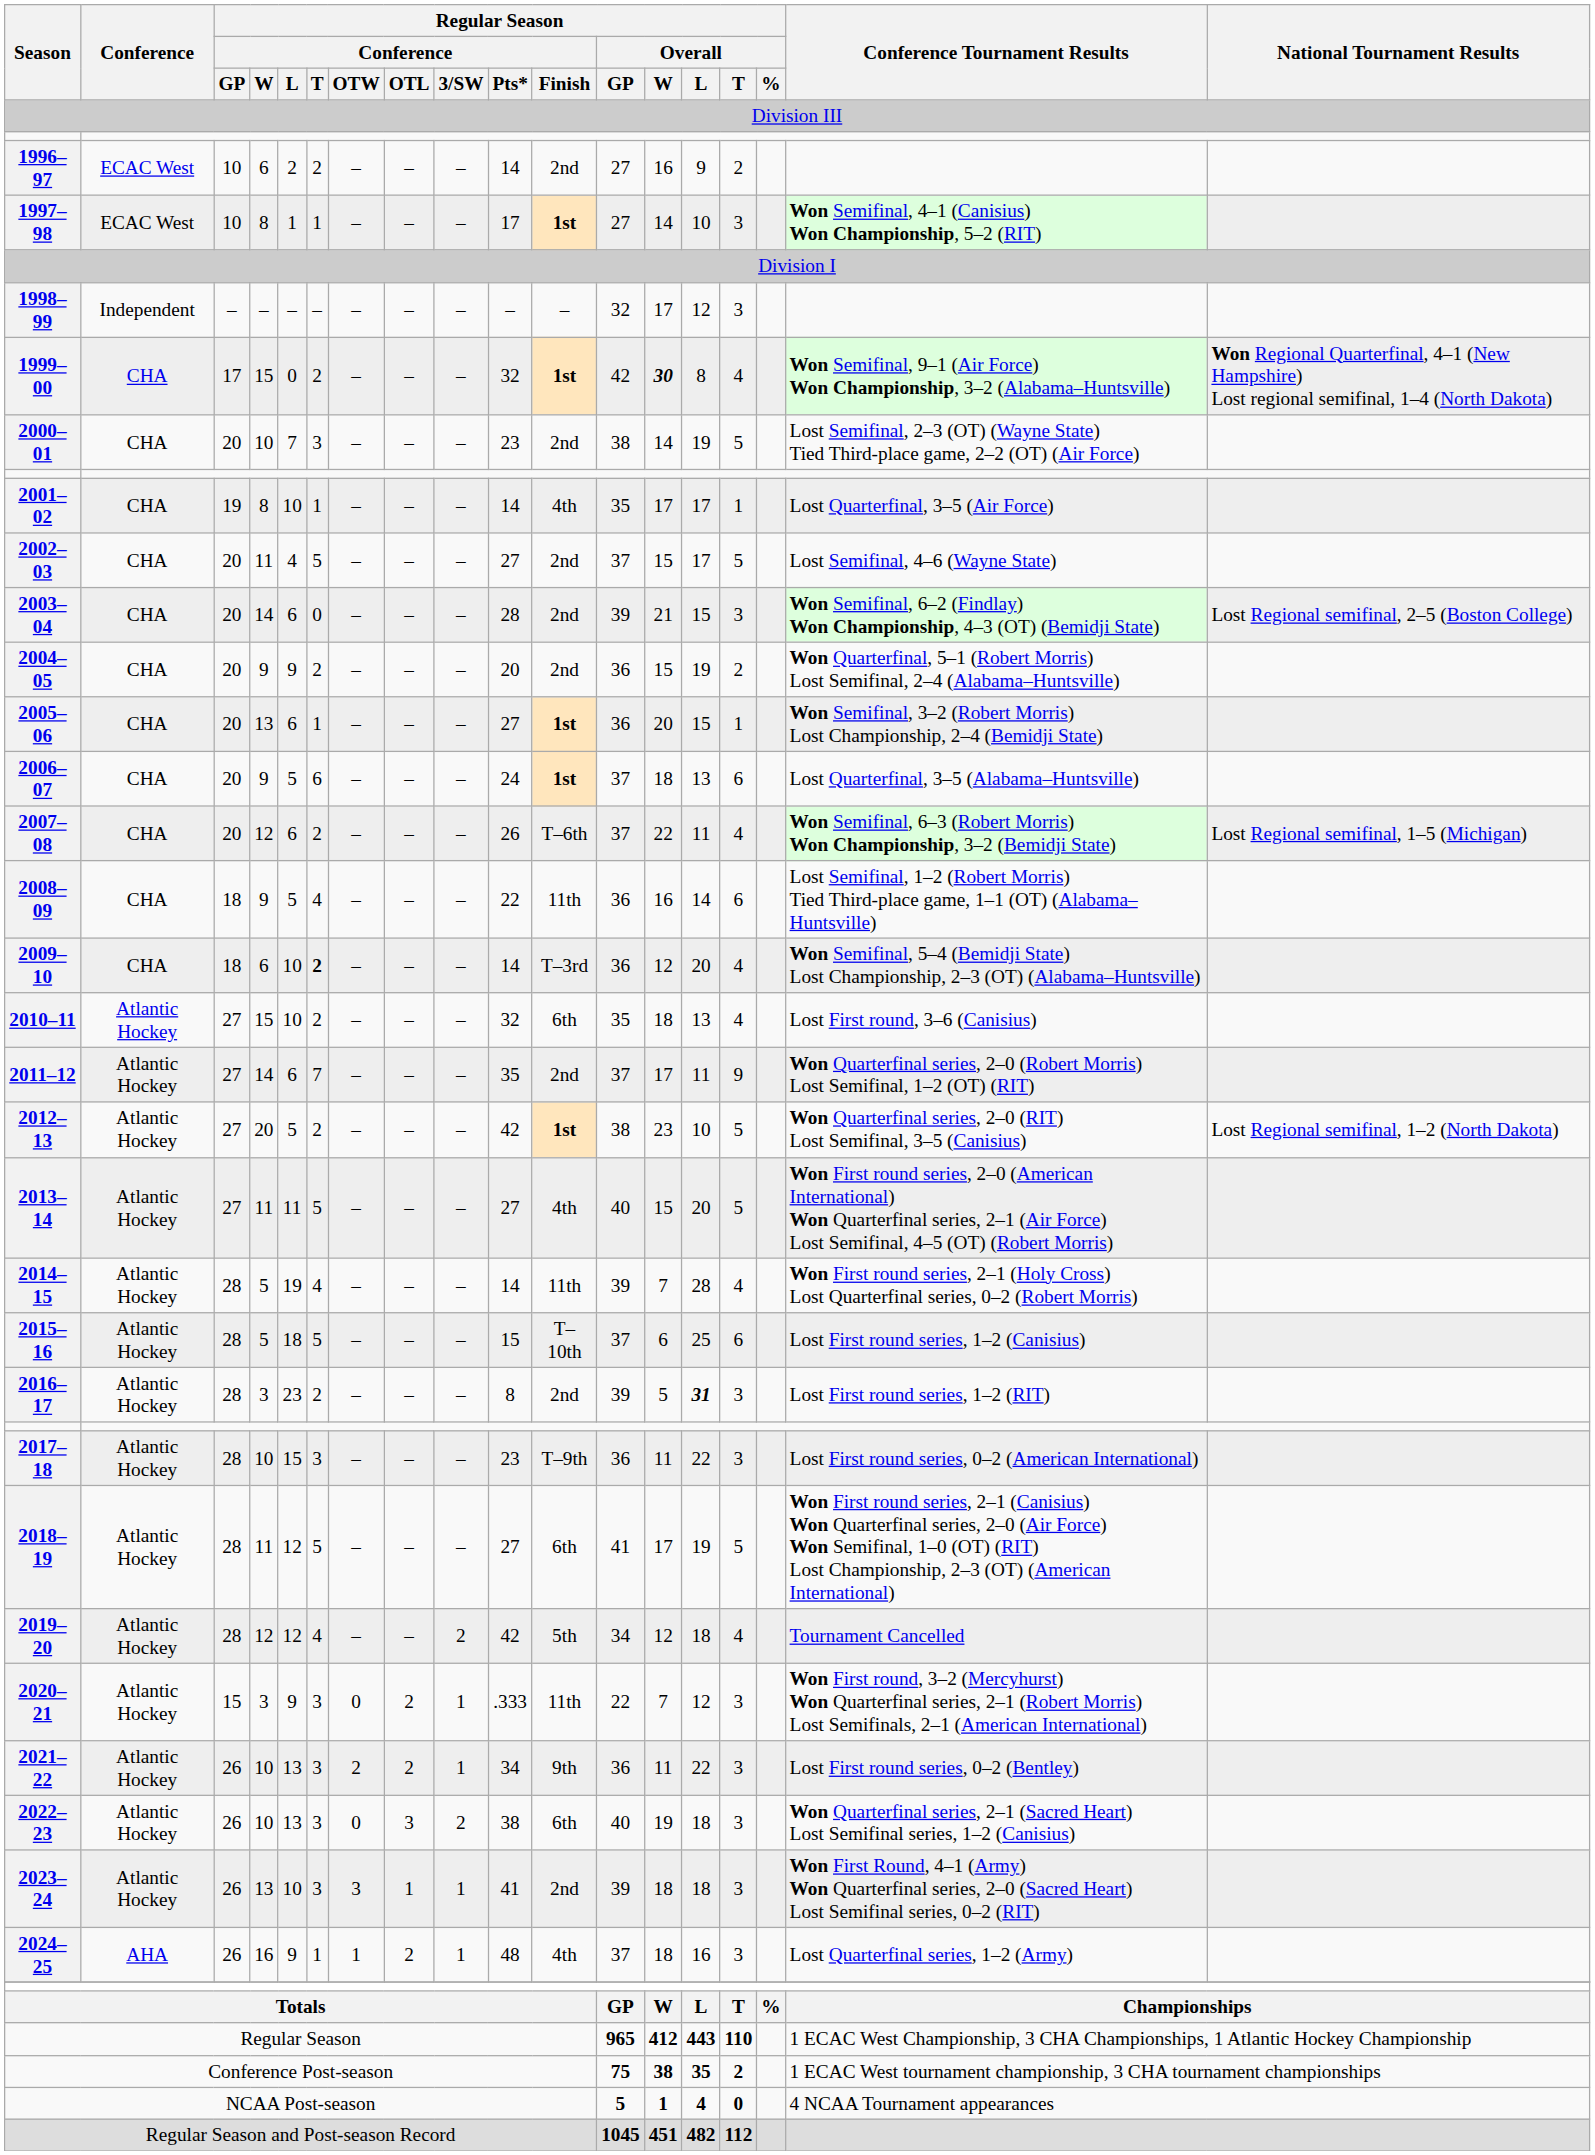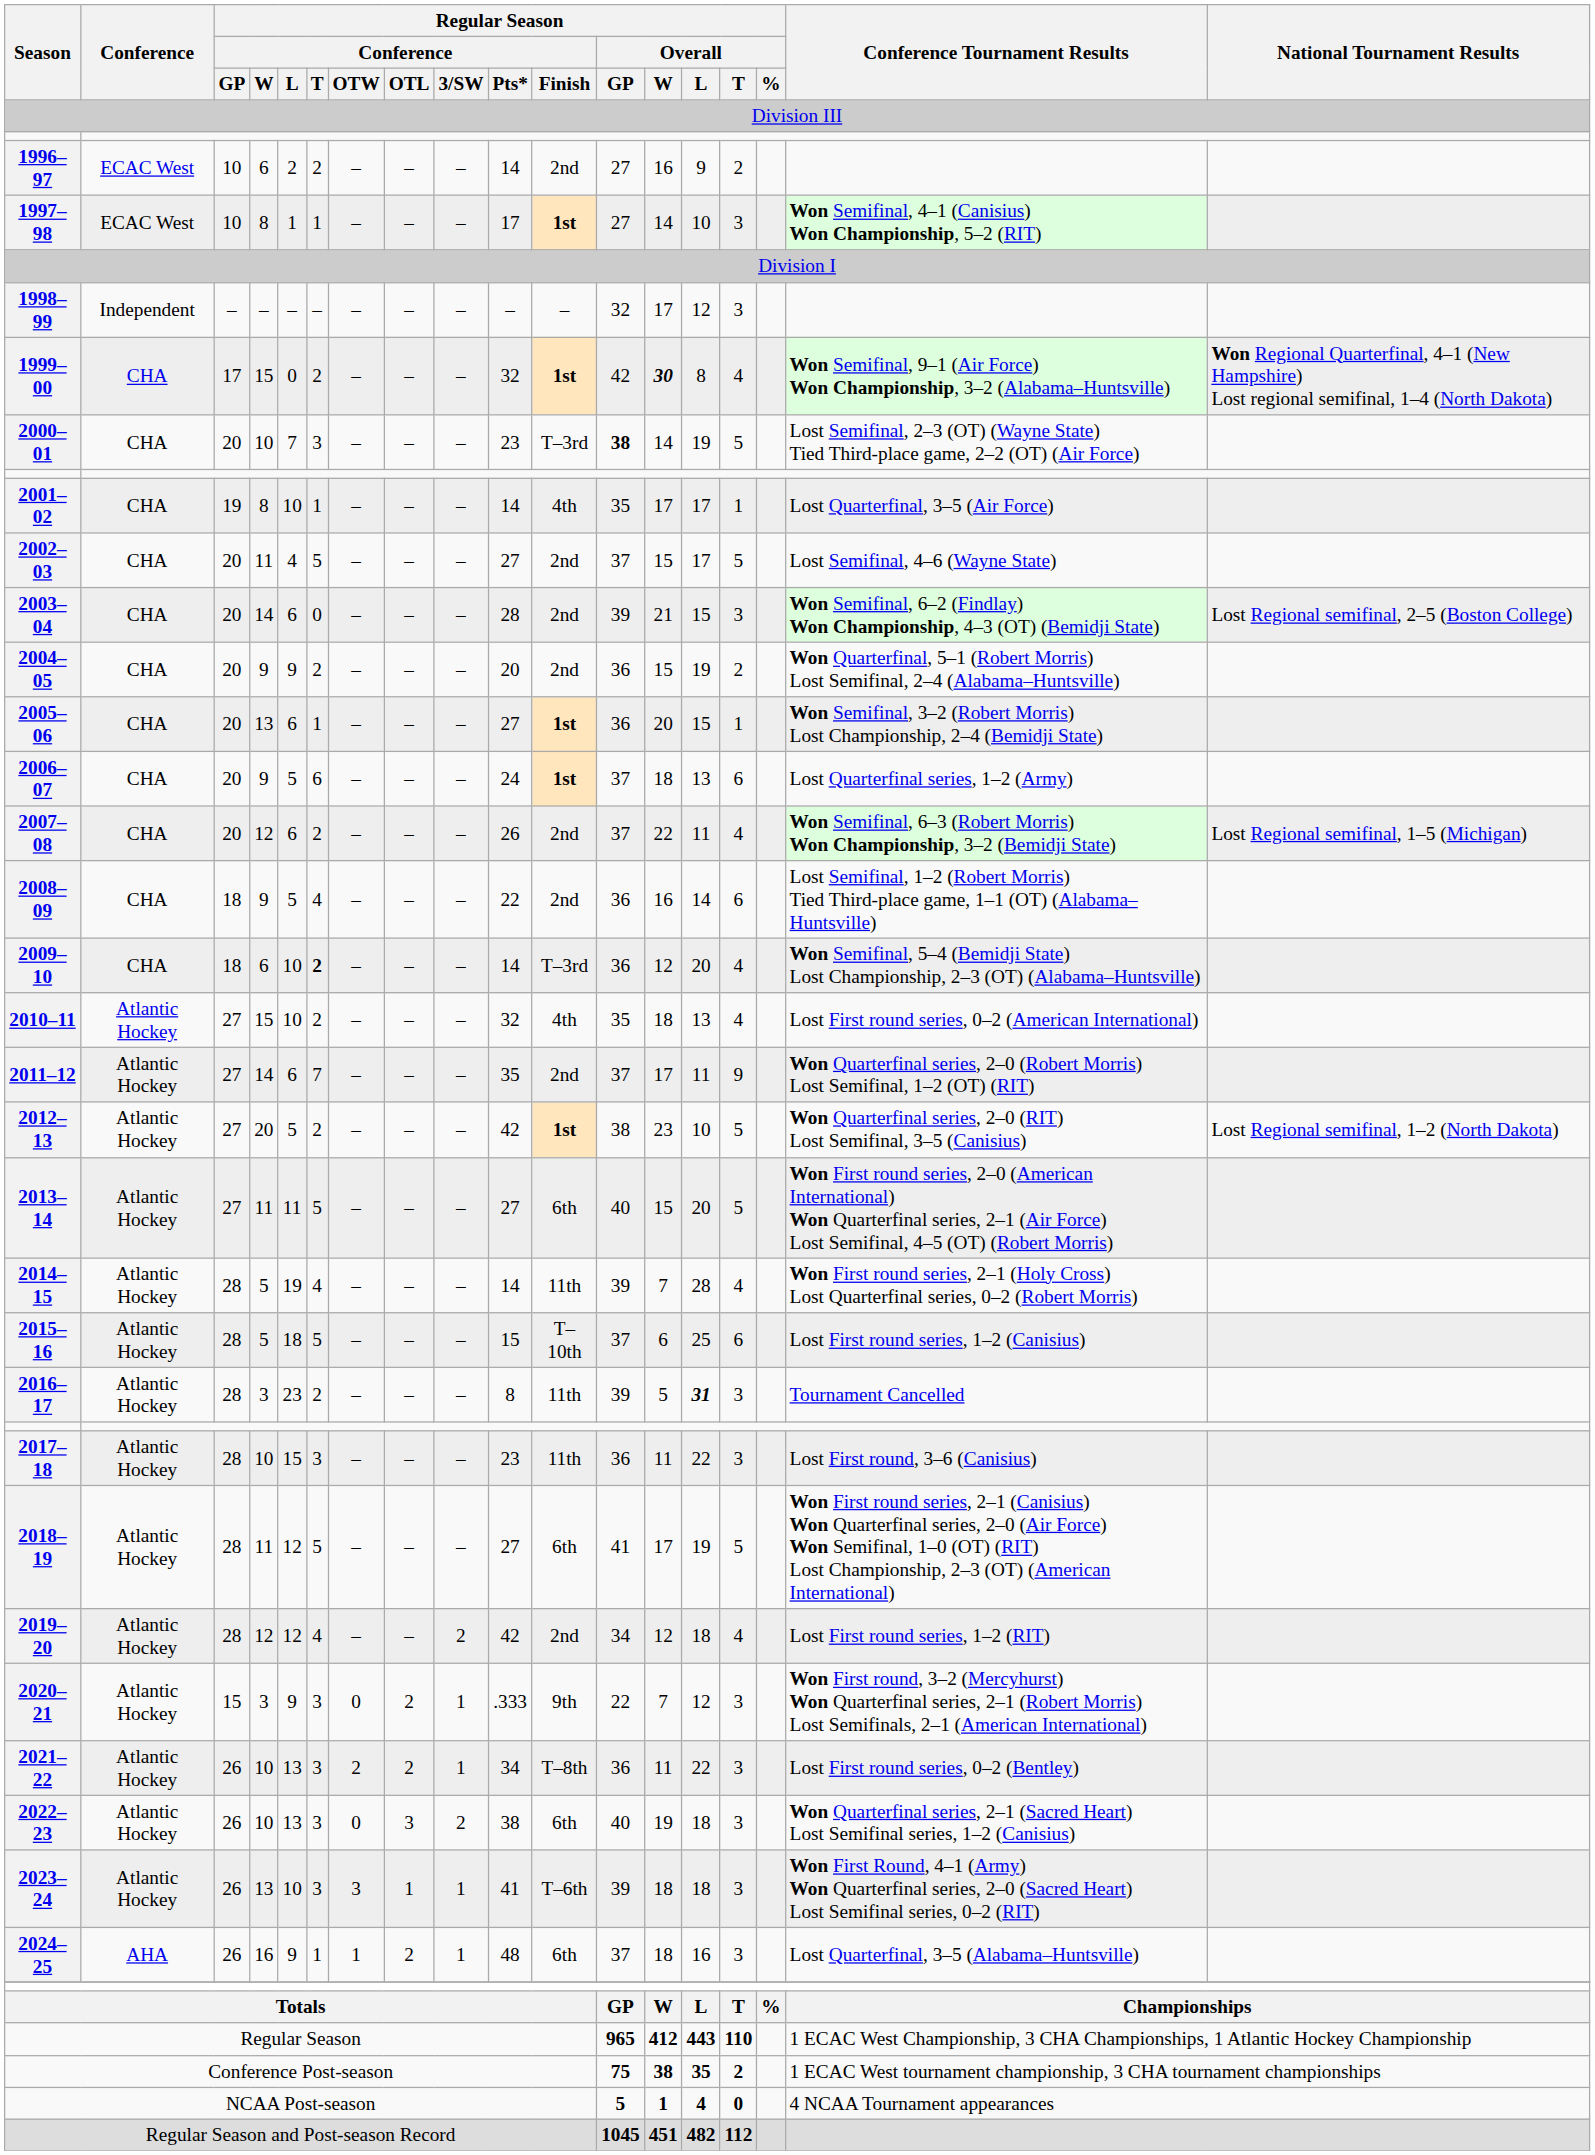(564, 441) 2nd -> (564, 441) T–3rd
(620, 441) normal -> (620, 441) bold
(964, 778) Lost Quarterfinal, 3–5 (Alabama–Huntsville) -> (931, 778) Lost Quarterfinal series, 1–2 (Army)
(564, 833) T–6th -> (564, 833) 2nd
(564, 899) 11th -> (564, 899) 2nd
(564, 1020) 6th -> (564, 1020) 4th
(913, 1020) Lost First round, 3–6 (Canisius) -> (994, 1020) Lost First round series, 0–2 (American International)
(564, 1207) 4th -> (564, 1207) 6th
(564, 1394) 2nd -> (564, 1394) 11th
(920, 1394) Lost First round series, 1–2 (RIT) -> (877, 1394) Tournament Cancelled
(564, 1458) T–9th -> (564, 1458) 11th
(994, 1458) Lost First round series, 0–2 (American International) -> (913, 1458) Lost First round, 3–6 (Canisius)
(564, 1635) 5th -> (564, 1635) 2nd
(877, 1635) Tournament Cancelled -> (920, 1635) Lost First round series, 1–2 (RIT)
(564, 1702) 11th -> (564, 1702) 9th
(564, 1768) 9th -> (564, 1768) T–8th
(564, 1889) 2nd -> (564, 1889) T–6th
(564, 1955) 4th -> (564, 1955) 6th
(931, 1955) Lost Quarterfinal series, 1–2 (Army) -> (964, 1955) Lost Quarterfinal, 3–5 (Alabama–Huntsville)
